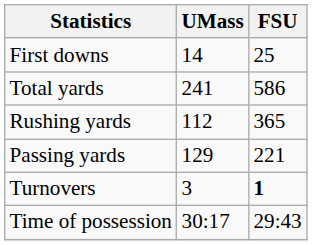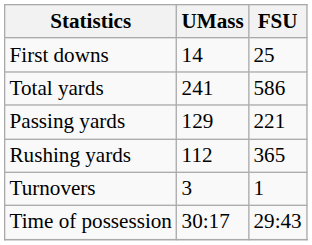rows swapped: (70, 121) <-> (67, 155)
(259, 188) bold -> (259, 188) normal
